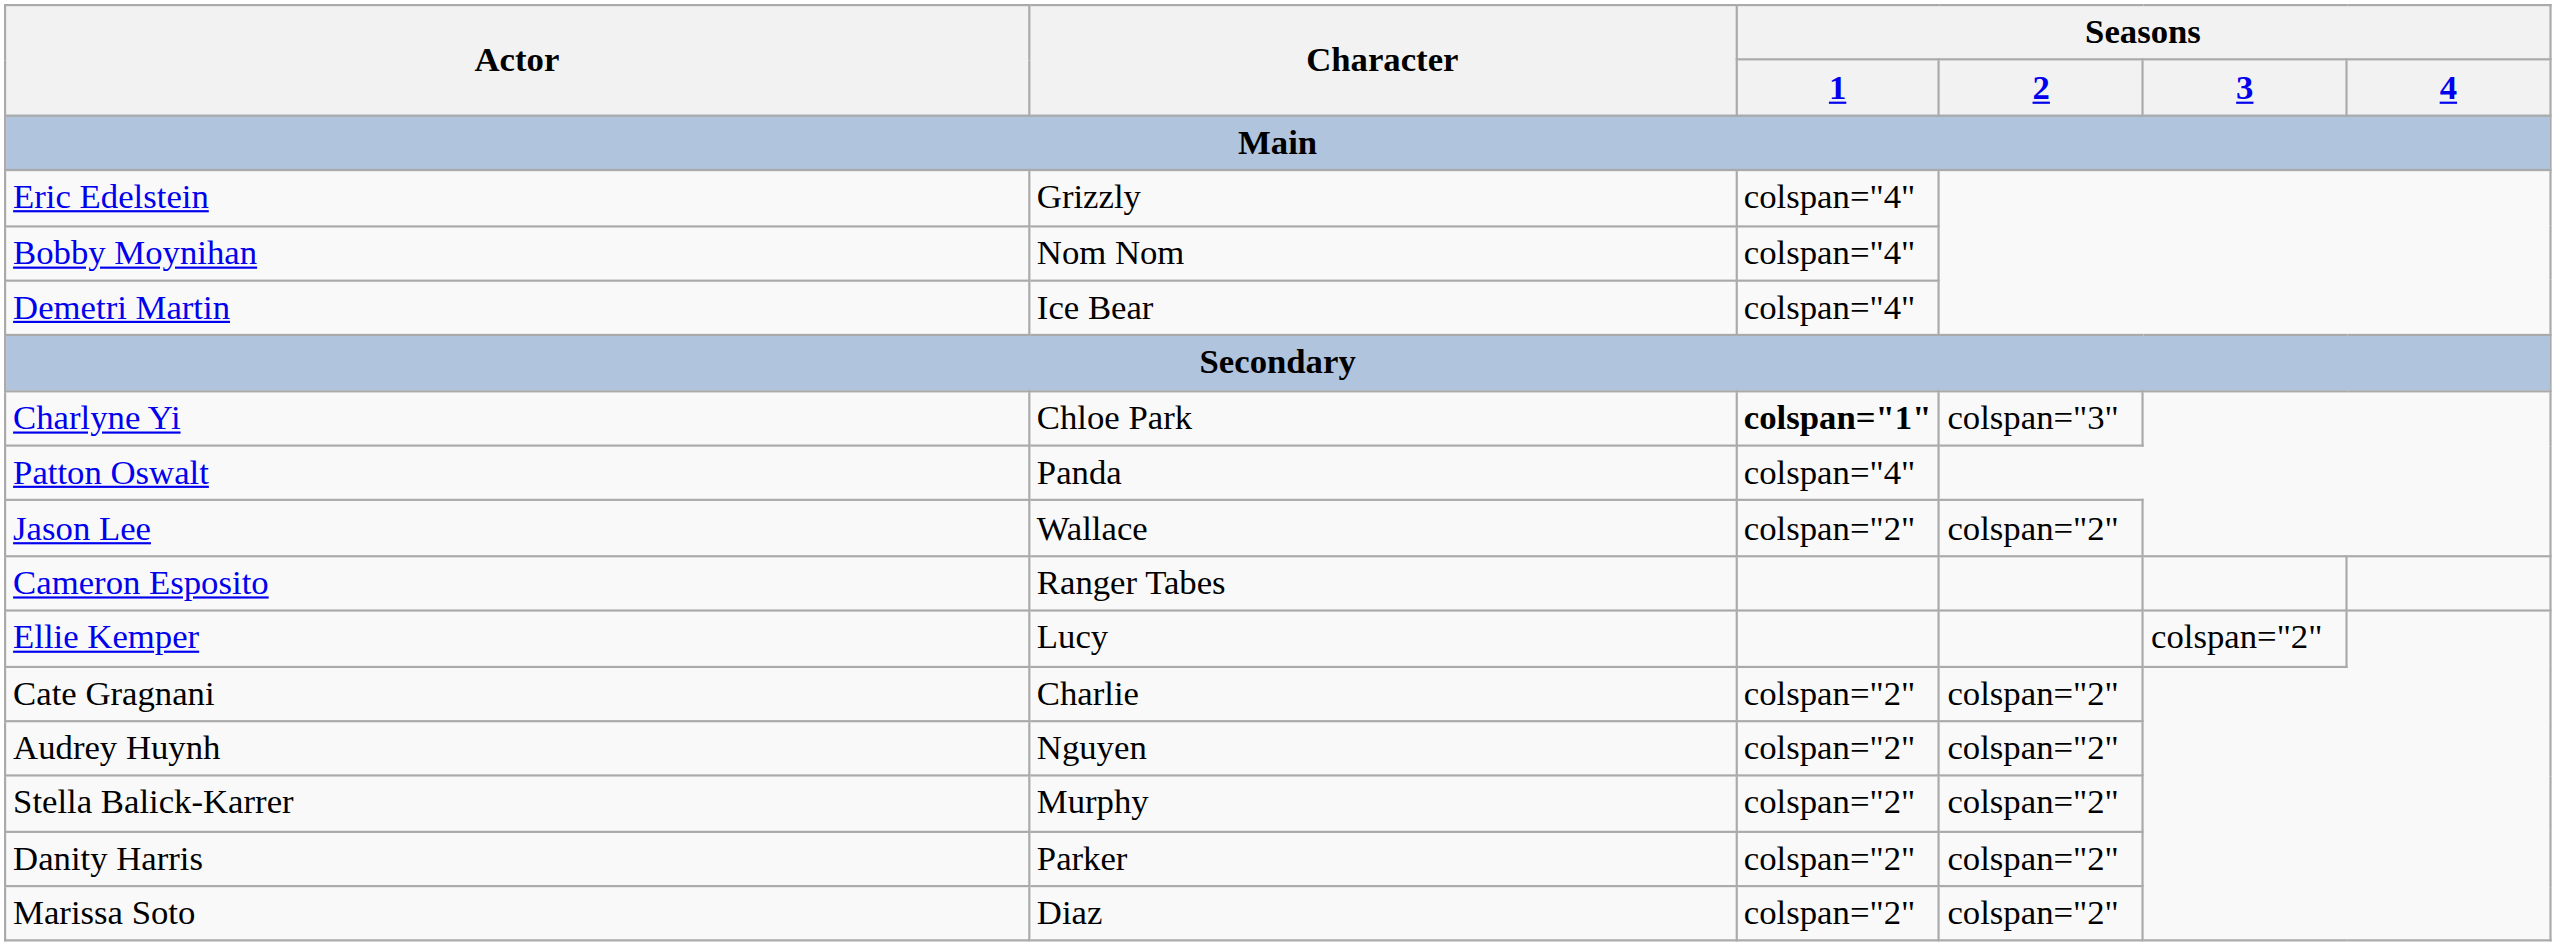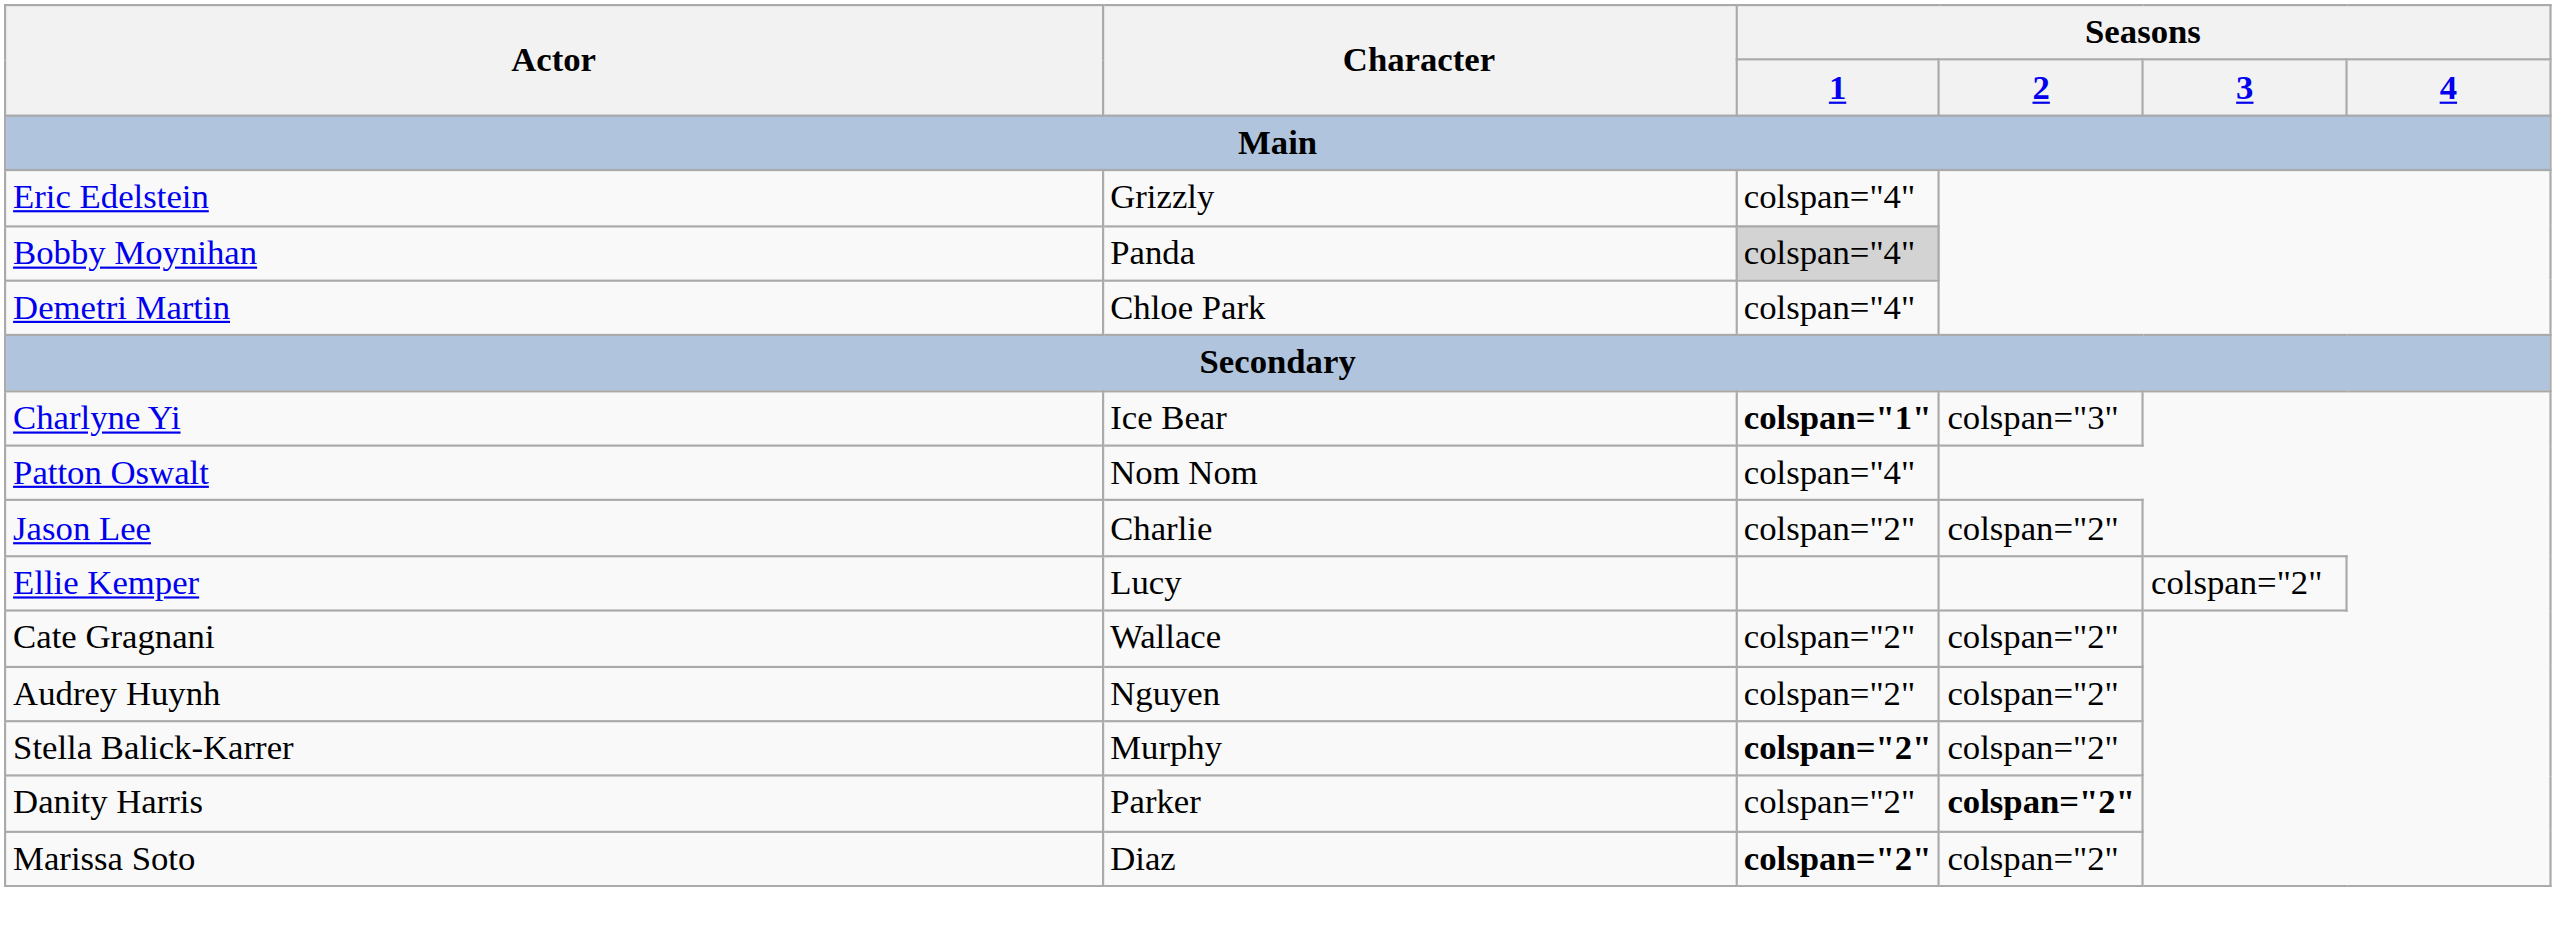(1111, 252) Nom Nom -> (1153, 252) Panda
(1830, 252) no background -> (1829, 252) lightgrey background
(1095, 307) Ice Bear -> (1188, 307) Chloe Park
(1114, 417) Chloe Park -> (1168, 417) Ice Bear
(1079, 472) Panda -> (1184, 472) Nom Nom
(1092, 527) Wallace -> (1161, 527) Charlie
- row: (141, 582)
(1088, 692) Charlie -> (1166, 637) Wallace
(1830, 802) normal -> (1838, 747) bold
(2033, 857) normal -> (2041, 802) bold
(1830, 913) normal -> (1838, 857) bold
